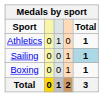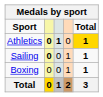(49, 41) normal -> (49, 41) bold
(58, 41) normal -> (58, 41) bold
(86, 41) no background -> (86, 41) gold background
(49, 56) normal -> (49, 56) bold
(86, 56) lightblue background -> (86, 56) no background
